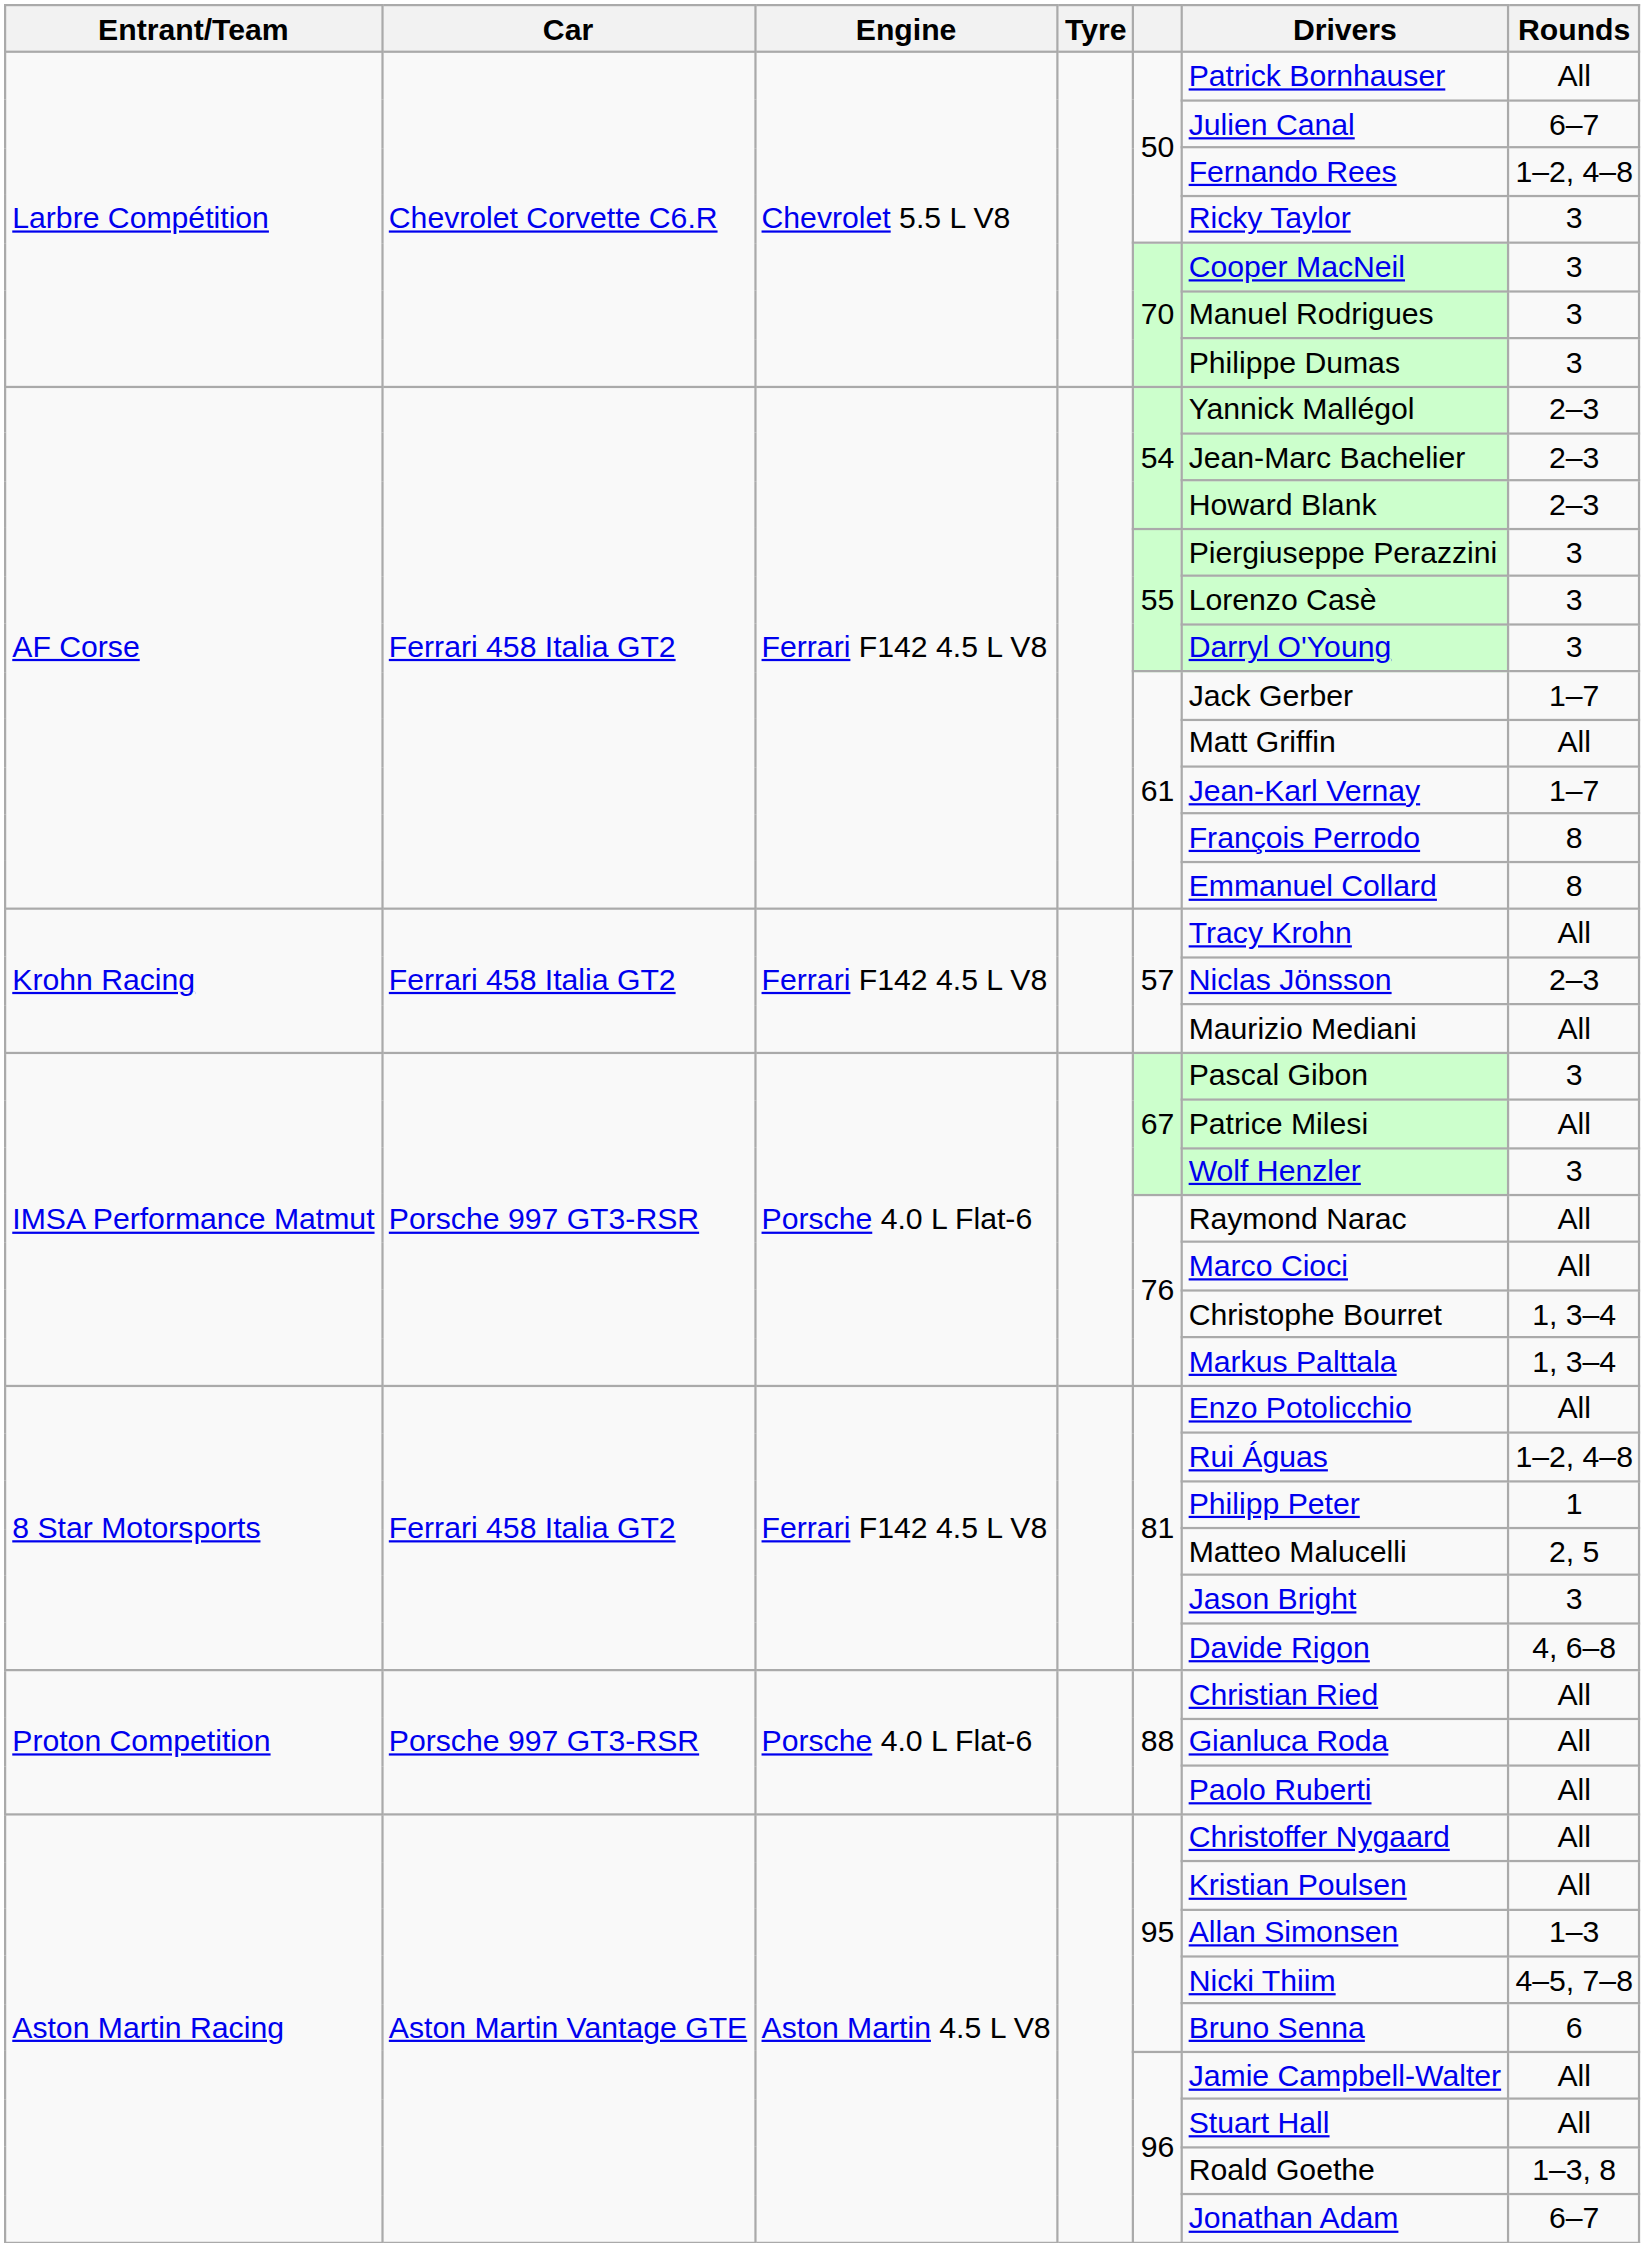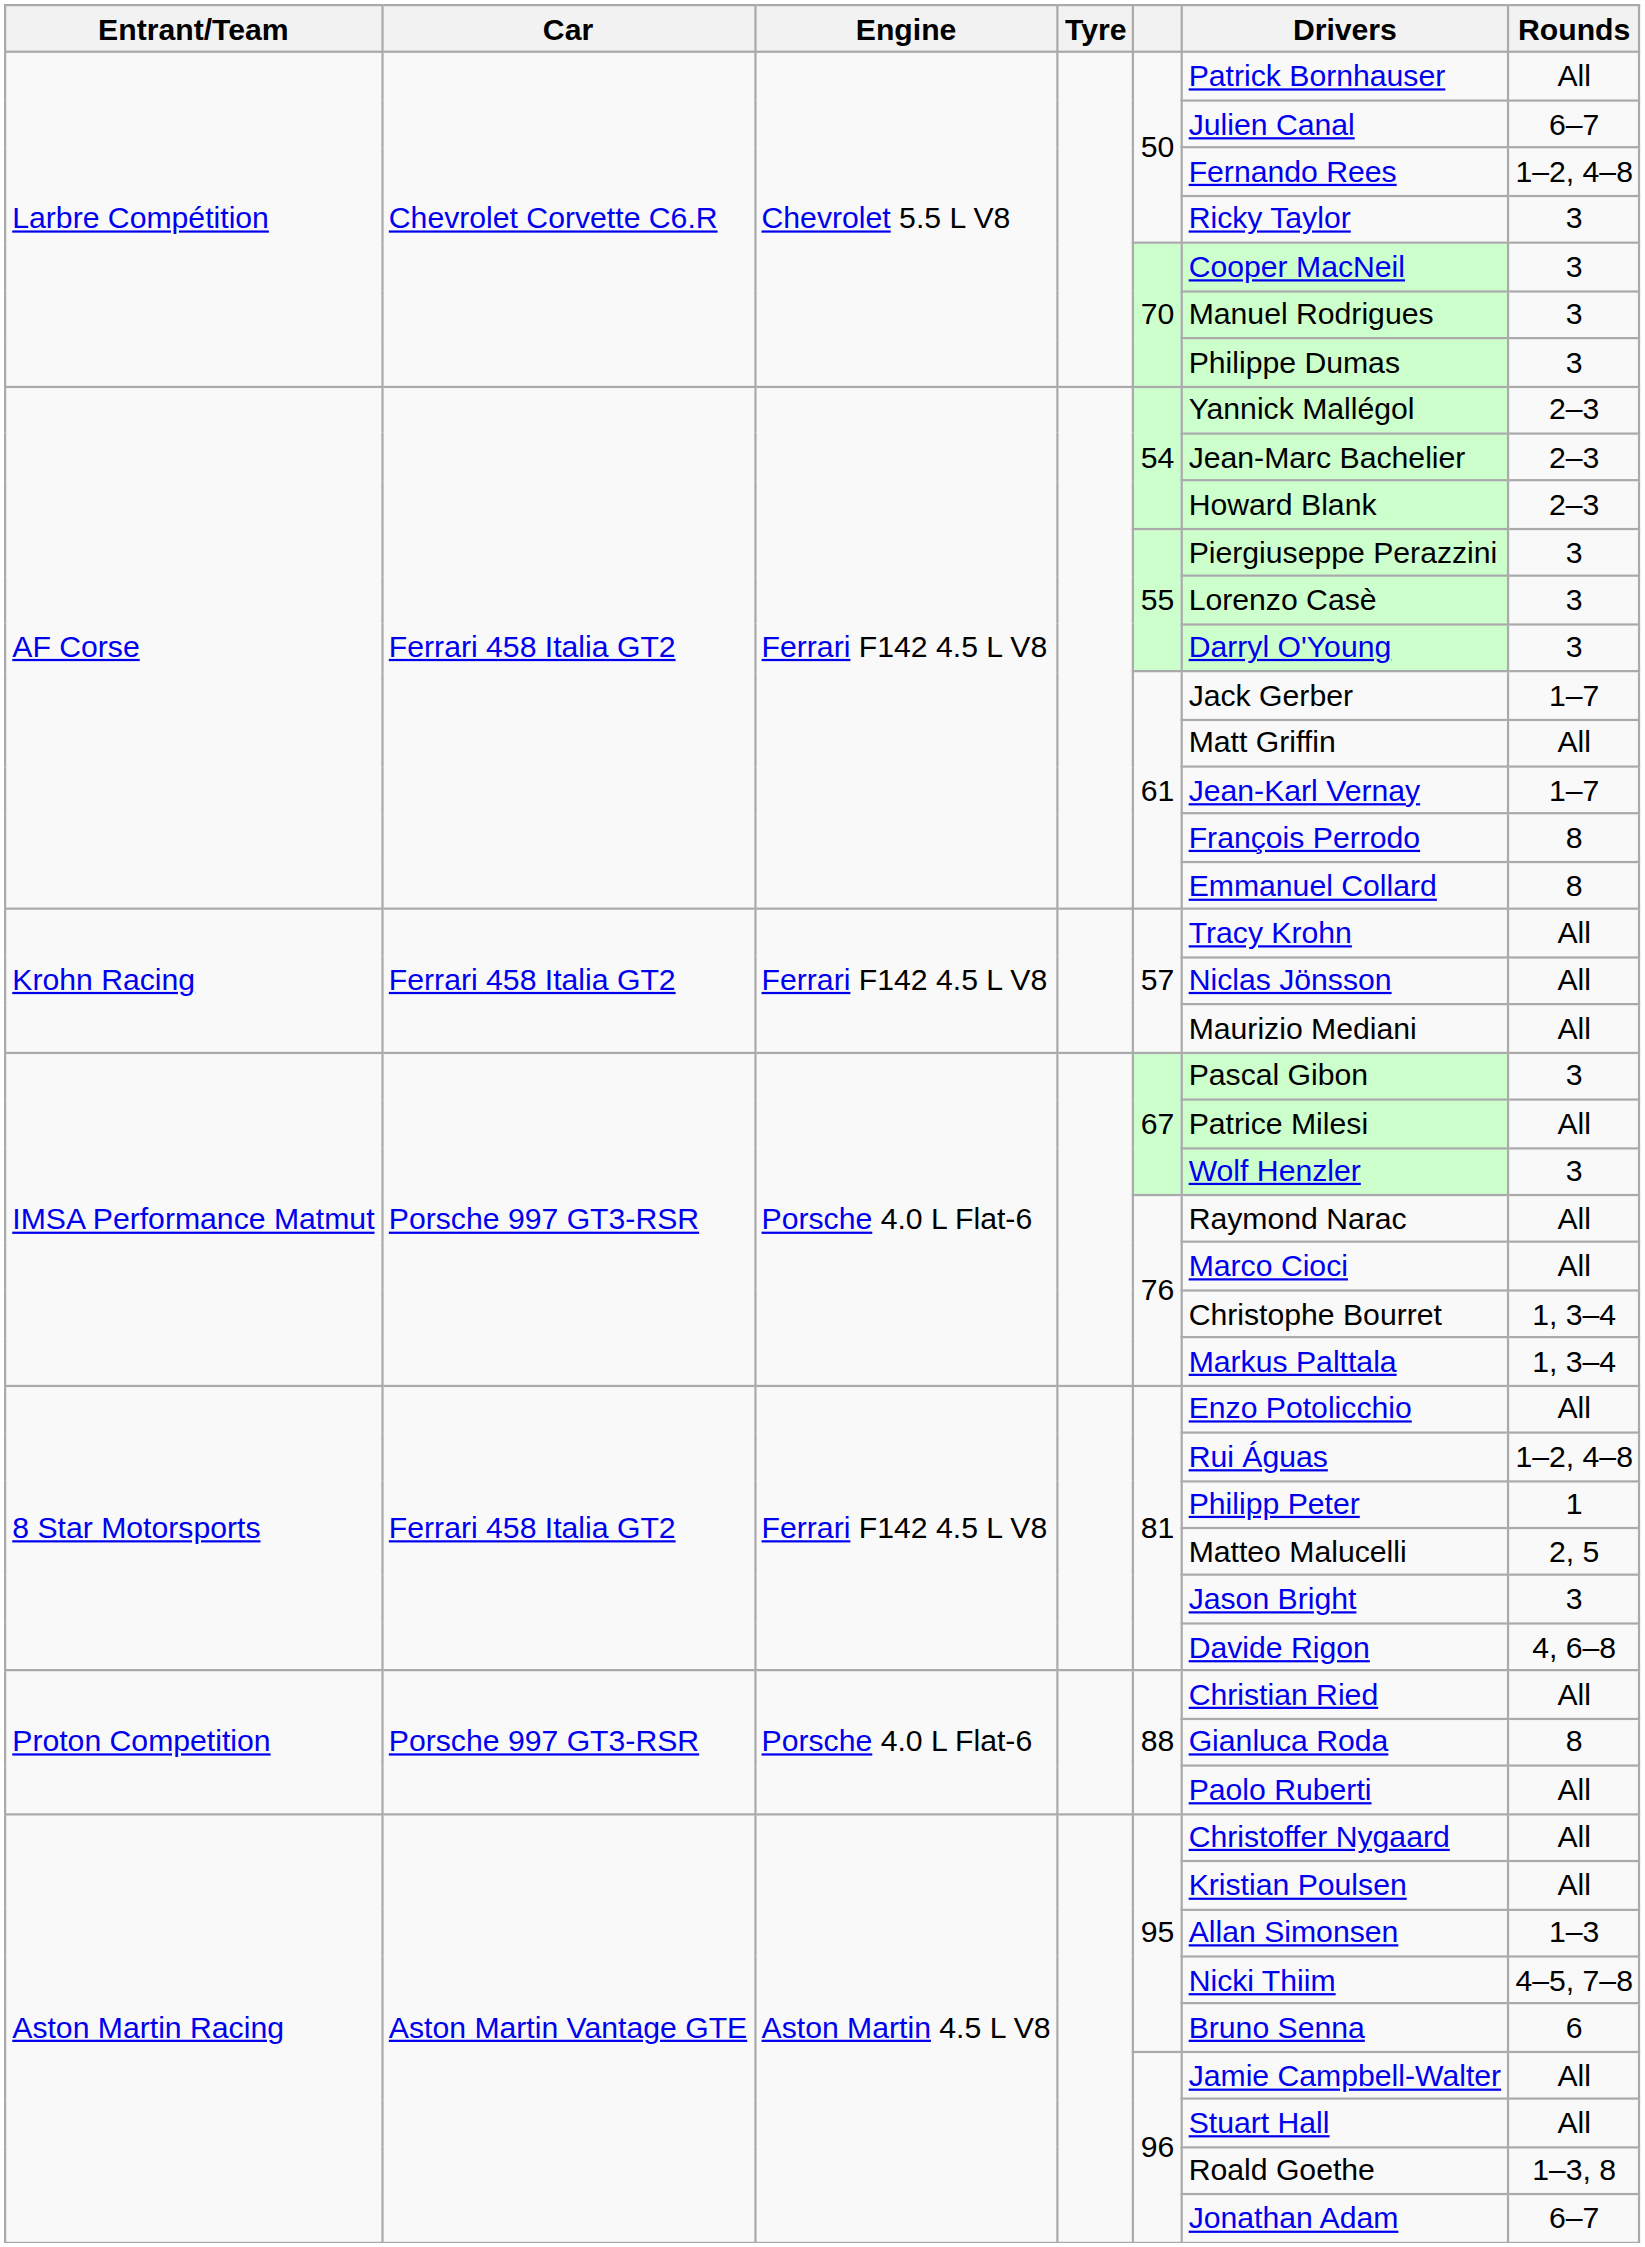(1574, 980) 2–3 -> (1574, 980) All
(1574, 1742) All -> (1574, 1742) 8
